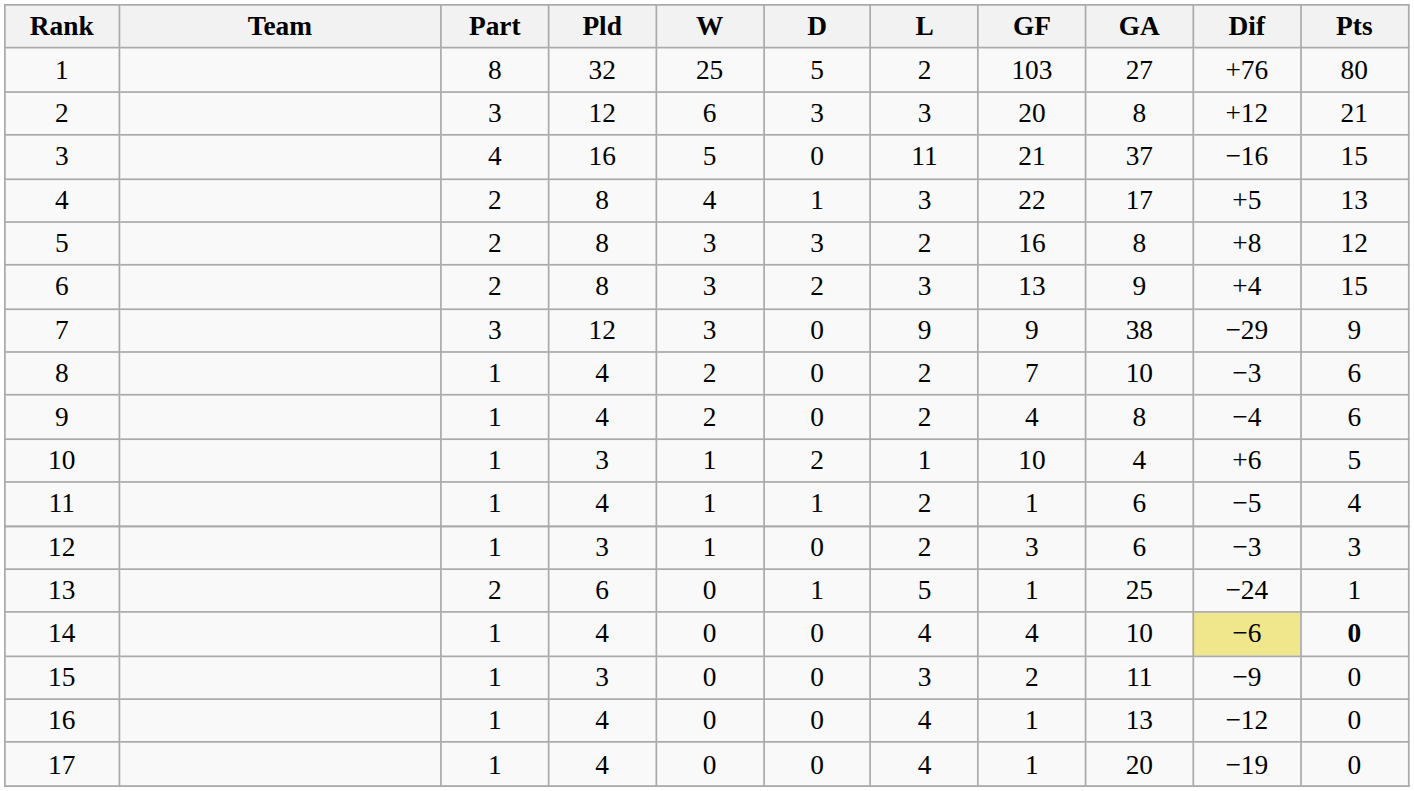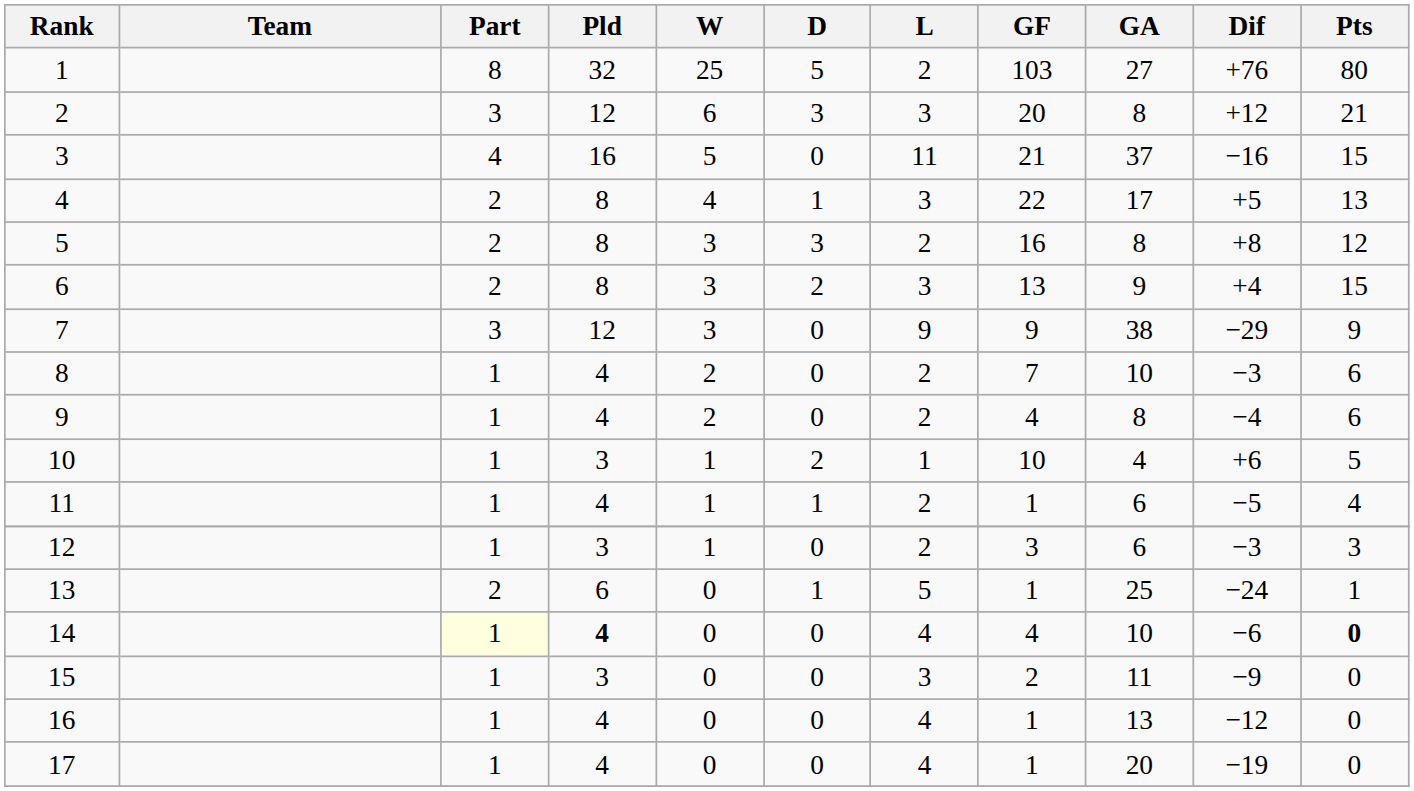(495, 633) no background -> (495, 633) lightyellow background
(602, 633) normal -> (602, 633) bold
(1247, 633) khaki background -> (1247, 633) no background
